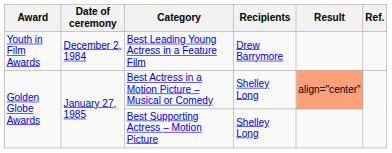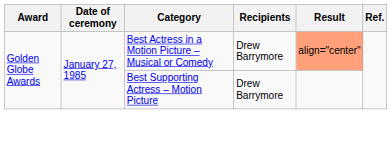- row: (172, 51)
(253, 89) Shelley Long -> (260, 51) Drew Barrymore
(253, 128) Shelley Long -> (260, 89) Drew Barrymore
